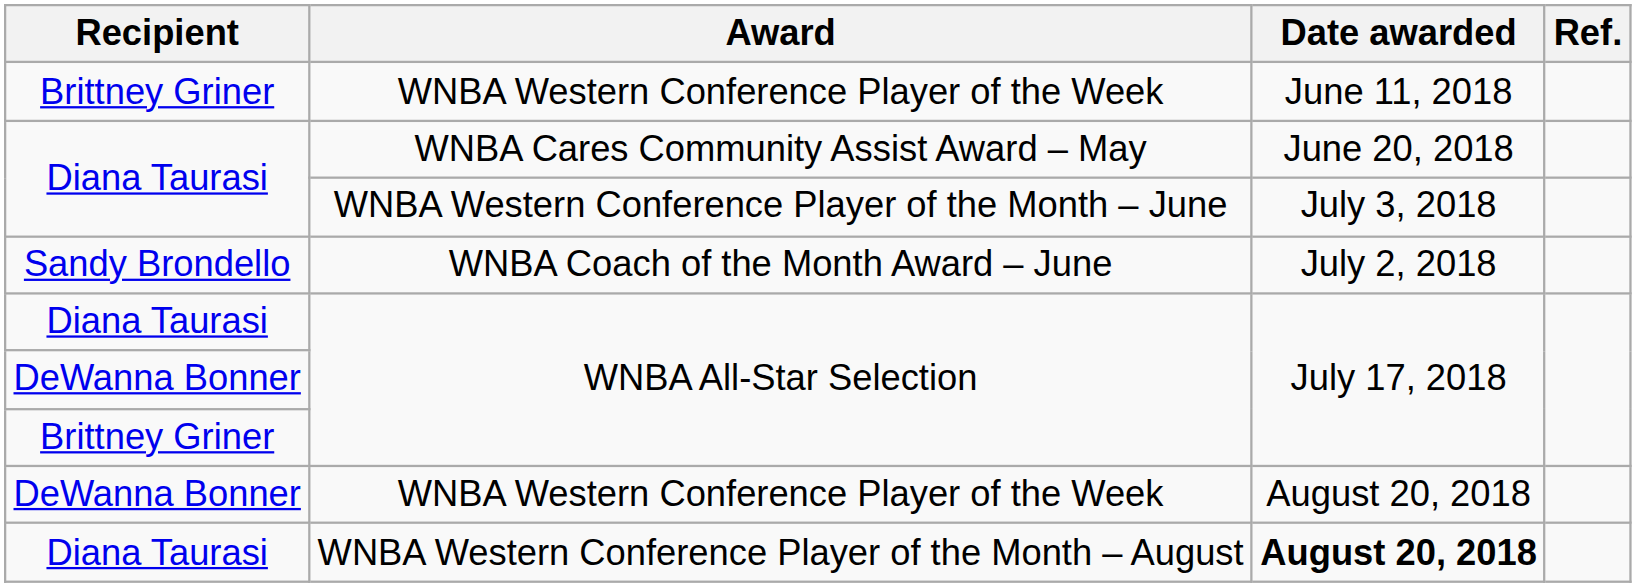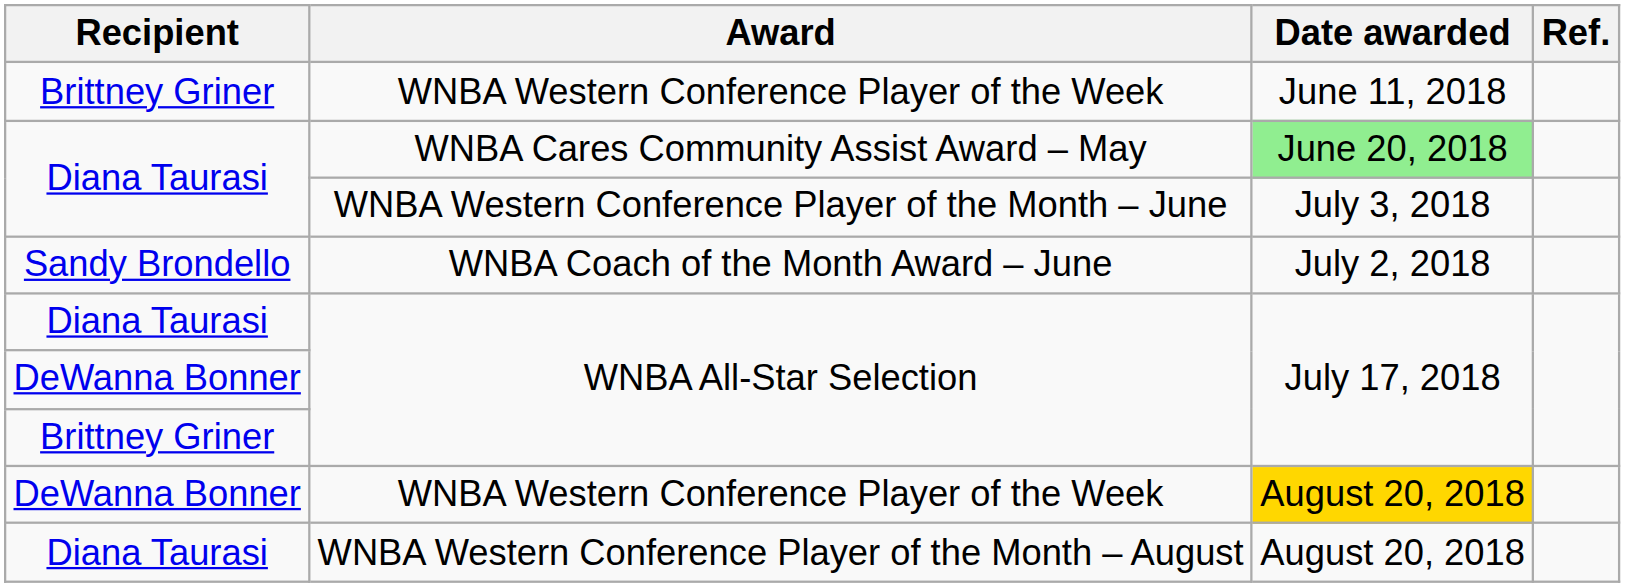(1399, 148) no background -> (1393, 148) lightgreen background
(1399, 494) no background -> (1393, 494) gold background
(1399, 551) bold -> (1393, 551) normal
